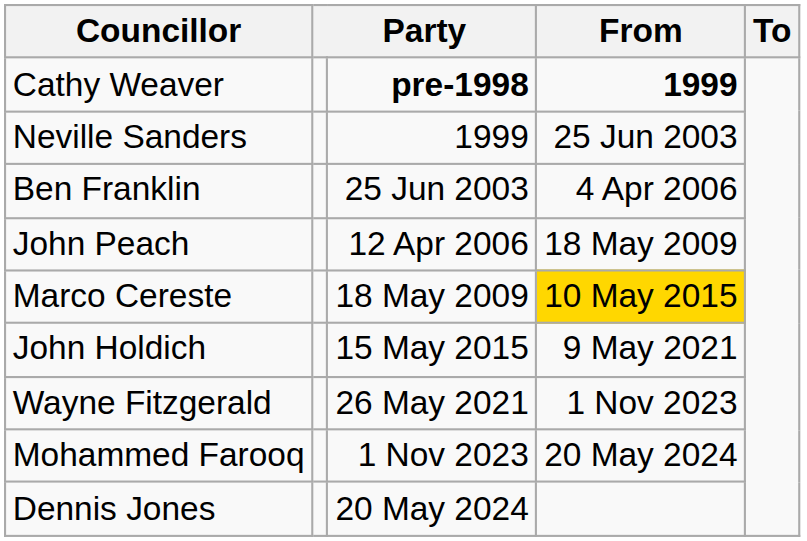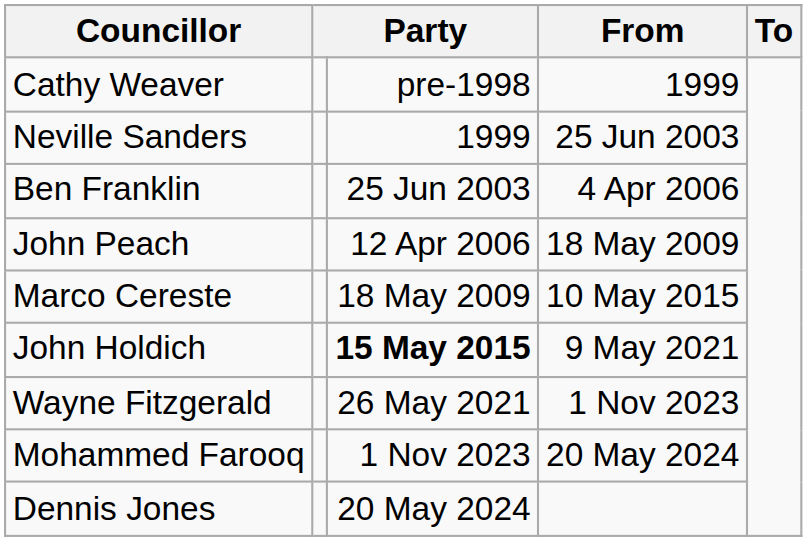(460, 84) bold -> (464, 84) normal
(700, 84) bold -> (702, 84) normal
(641, 296) gold background -> (643, 296) no background
(432, 349) normal -> (433, 349) bold
